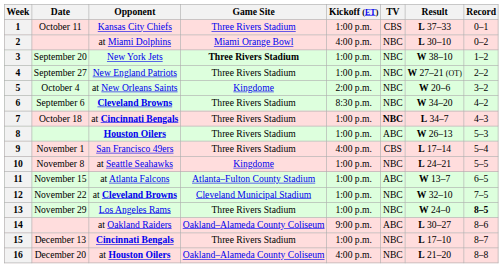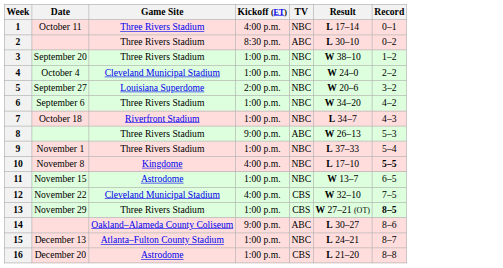- column: (135, 12)
(354, 27) 1:00 p.m. -> (262, 27) 4:00 p.m.
(393, 27) CBS -> (301, 27) NBC
(435, 27) L 37–33 -> (343, 27) L 17–14
(254, 42) Miami Orange Bowl -> (162, 42) Three Rivers Stadium
(354, 42) 4:00 p.m. -> (262, 42) 8:30 p.m.
(393, 42) NBC -> (301, 42) ABC
(254, 57) bold -> (162, 57) normal
(60, 73) September 27 -> (60, 73) October 4
(254, 73) Three Rivers Stadium -> (162, 73) Cleveland Municipal Stadium
(435, 73) W 27–21 (OT) -> (343, 73) W 24–0
(60, 88) October 4 -> (60, 88) September 27
(254, 88) Kingdome -> (162, 88) Louisiana Superdome
(354, 103) 8:30 p.m. -> (262, 103) 1:00 p.m.
(254, 118) Three Rivers Stadium -> (162, 118) Riverfront Stadium
(393, 118) bold -> (301, 118) normal
(354, 133) 1:00 p.m. -> (262, 133) 9:00 p.m.
(354, 149) 4:00 p.m. -> (262, 149) 1:00 p.m.
(393, 149) CBS -> (301, 149) NBC
(435, 149) L 17–14 -> (343, 149) L 37–33
(354, 164) 1:00 p.m. -> (262, 164) 4:00 p.m.
(435, 164) L 24–21 -> (343, 164) L 17–10
(481, 164) normal -> (389, 164) bold
(254, 179) Atlanta–Fulton County Stadium -> (162, 179) Astrodome
(393, 179) ABC -> (301, 179) NBC
(354, 194) 1:00 p.m. -> (262, 194) 4:00 p.m.
(393, 194) NBC -> (301, 194) CBS
(393, 210) NBC -> (301, 210) CBS
(435, 210) W 24–0 -> (343, 210) W 27–21 (OT)
(254, 240) Three Rivers Stadium -> (162, 240) Atlanta–Fulton County Stadium
(435, 240) L 17–10 -> (343, 240) L 24–21
(254, 255) Oakland–Alameda County Coliseum -> (162, 255) Astrodome
(354, 255) 4:00 p.m. -> (262, 255) 1:00 p.m.
(393, 255) NBC -> (301, 255) CBS
